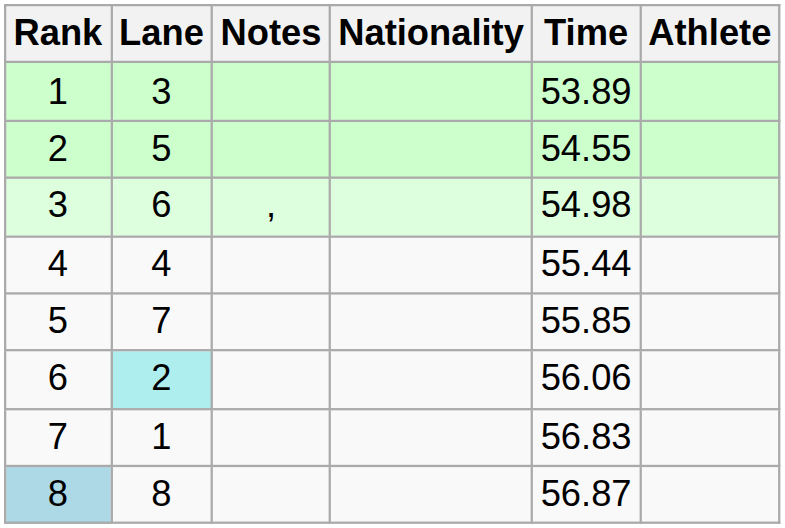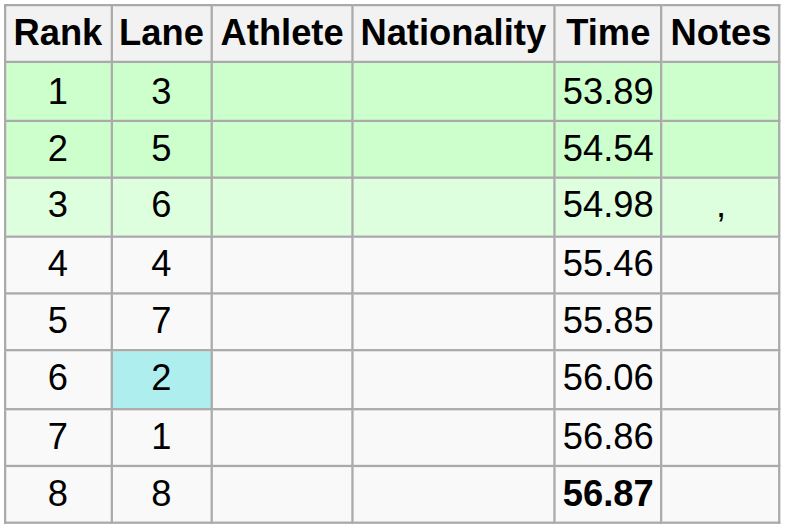columns swapped: (710, 33) <-> (271, 33)
(586, 148) 54.55 -> (608, 148) 54.54
(586, 263) 55.44 -> (608, 263) 55.46
(586, 436) 56.83 -> (608, 436) 56.86
(58, 494) lightblue background -> (58, 494) no background
(586, 494) normal -> (608, 494) bold
